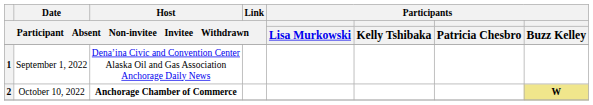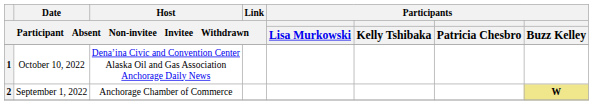(52, 64) September 1, 2022 -> (52, 64) October 10, 2022
(52, 92) October 10, 2022 -> (52, 92) September 1, 2022
(166, 92) bold -> (166, 92) normal
